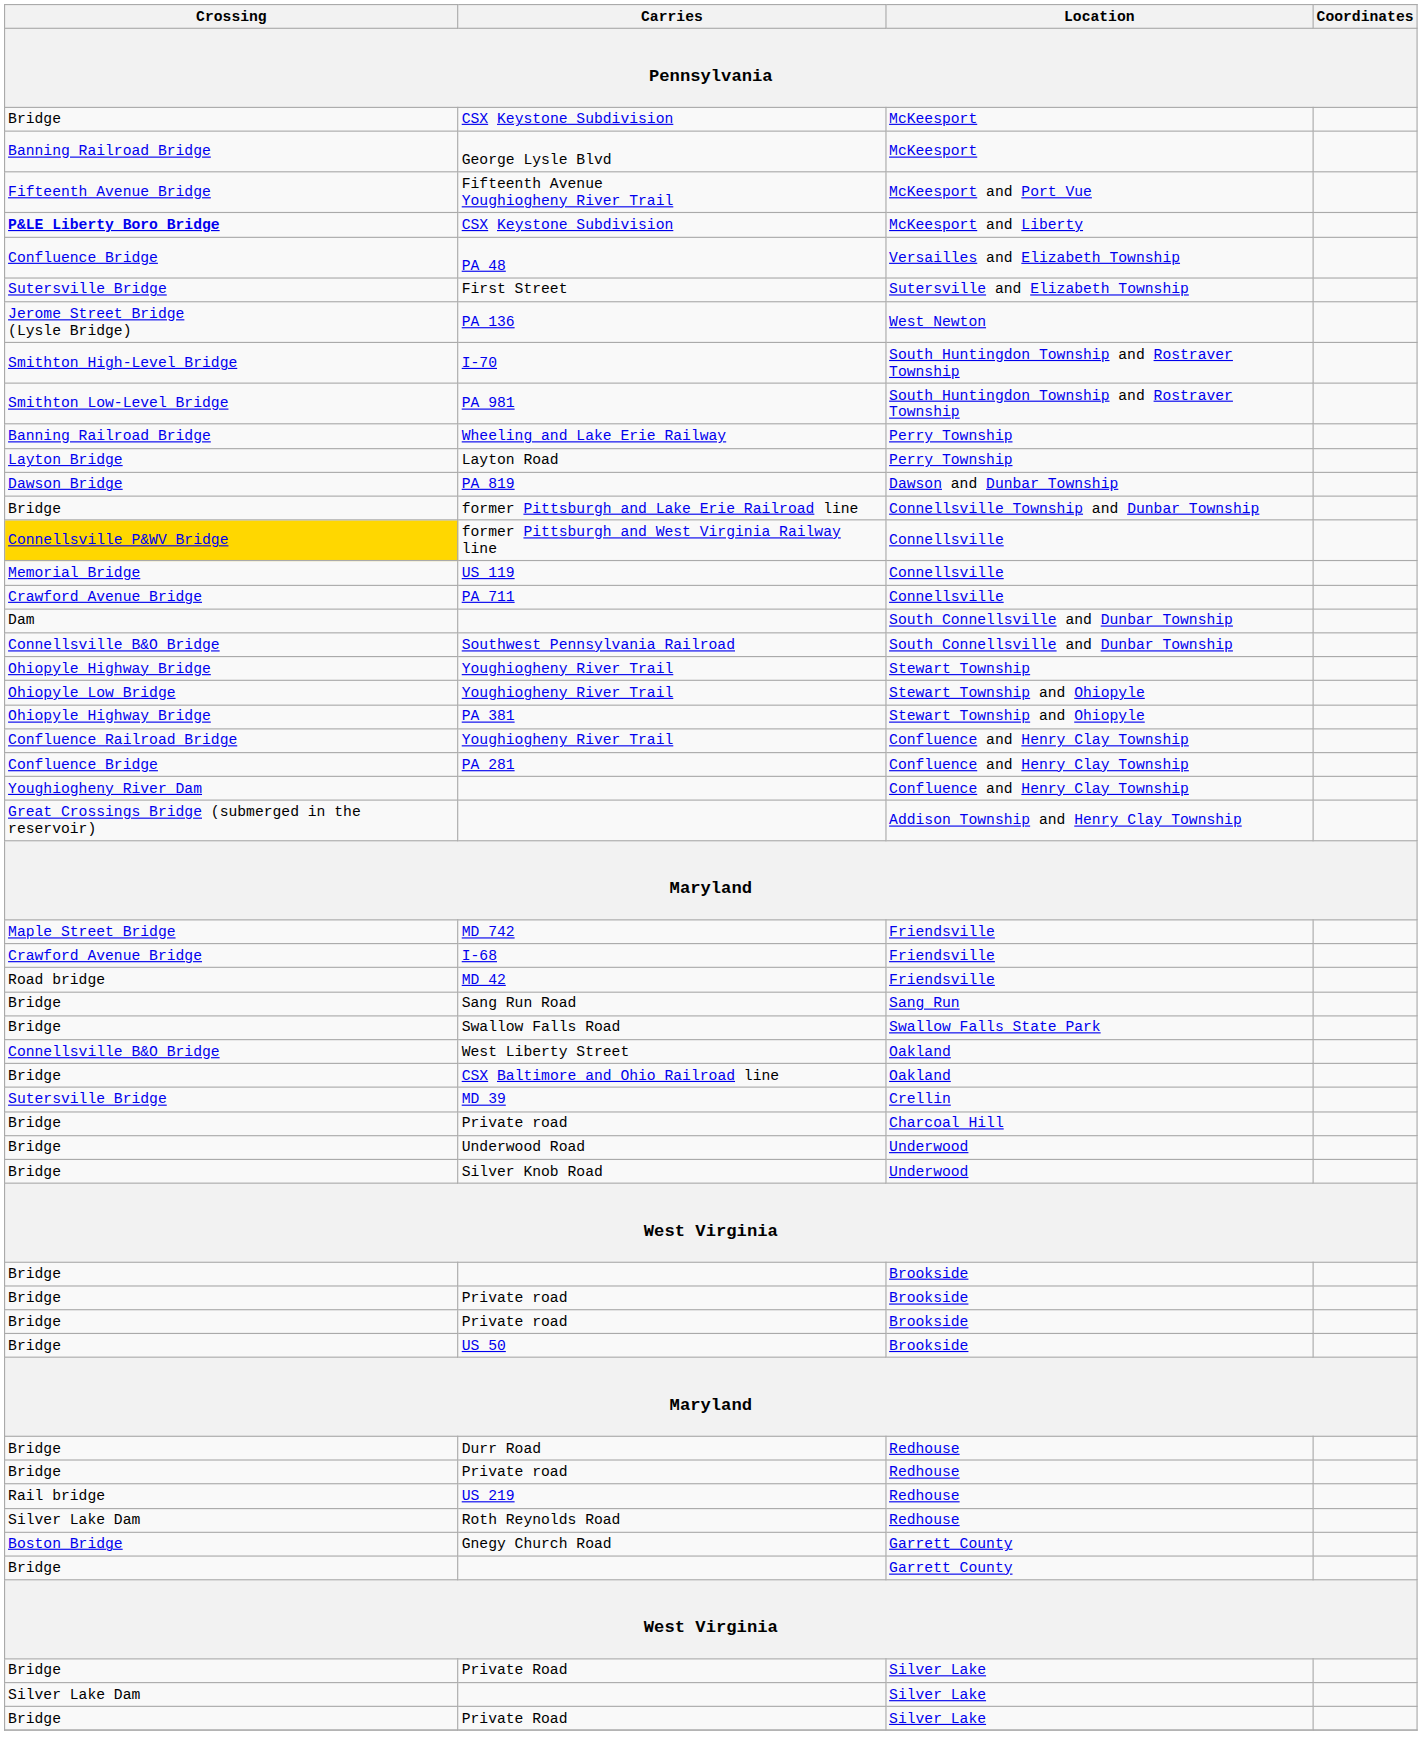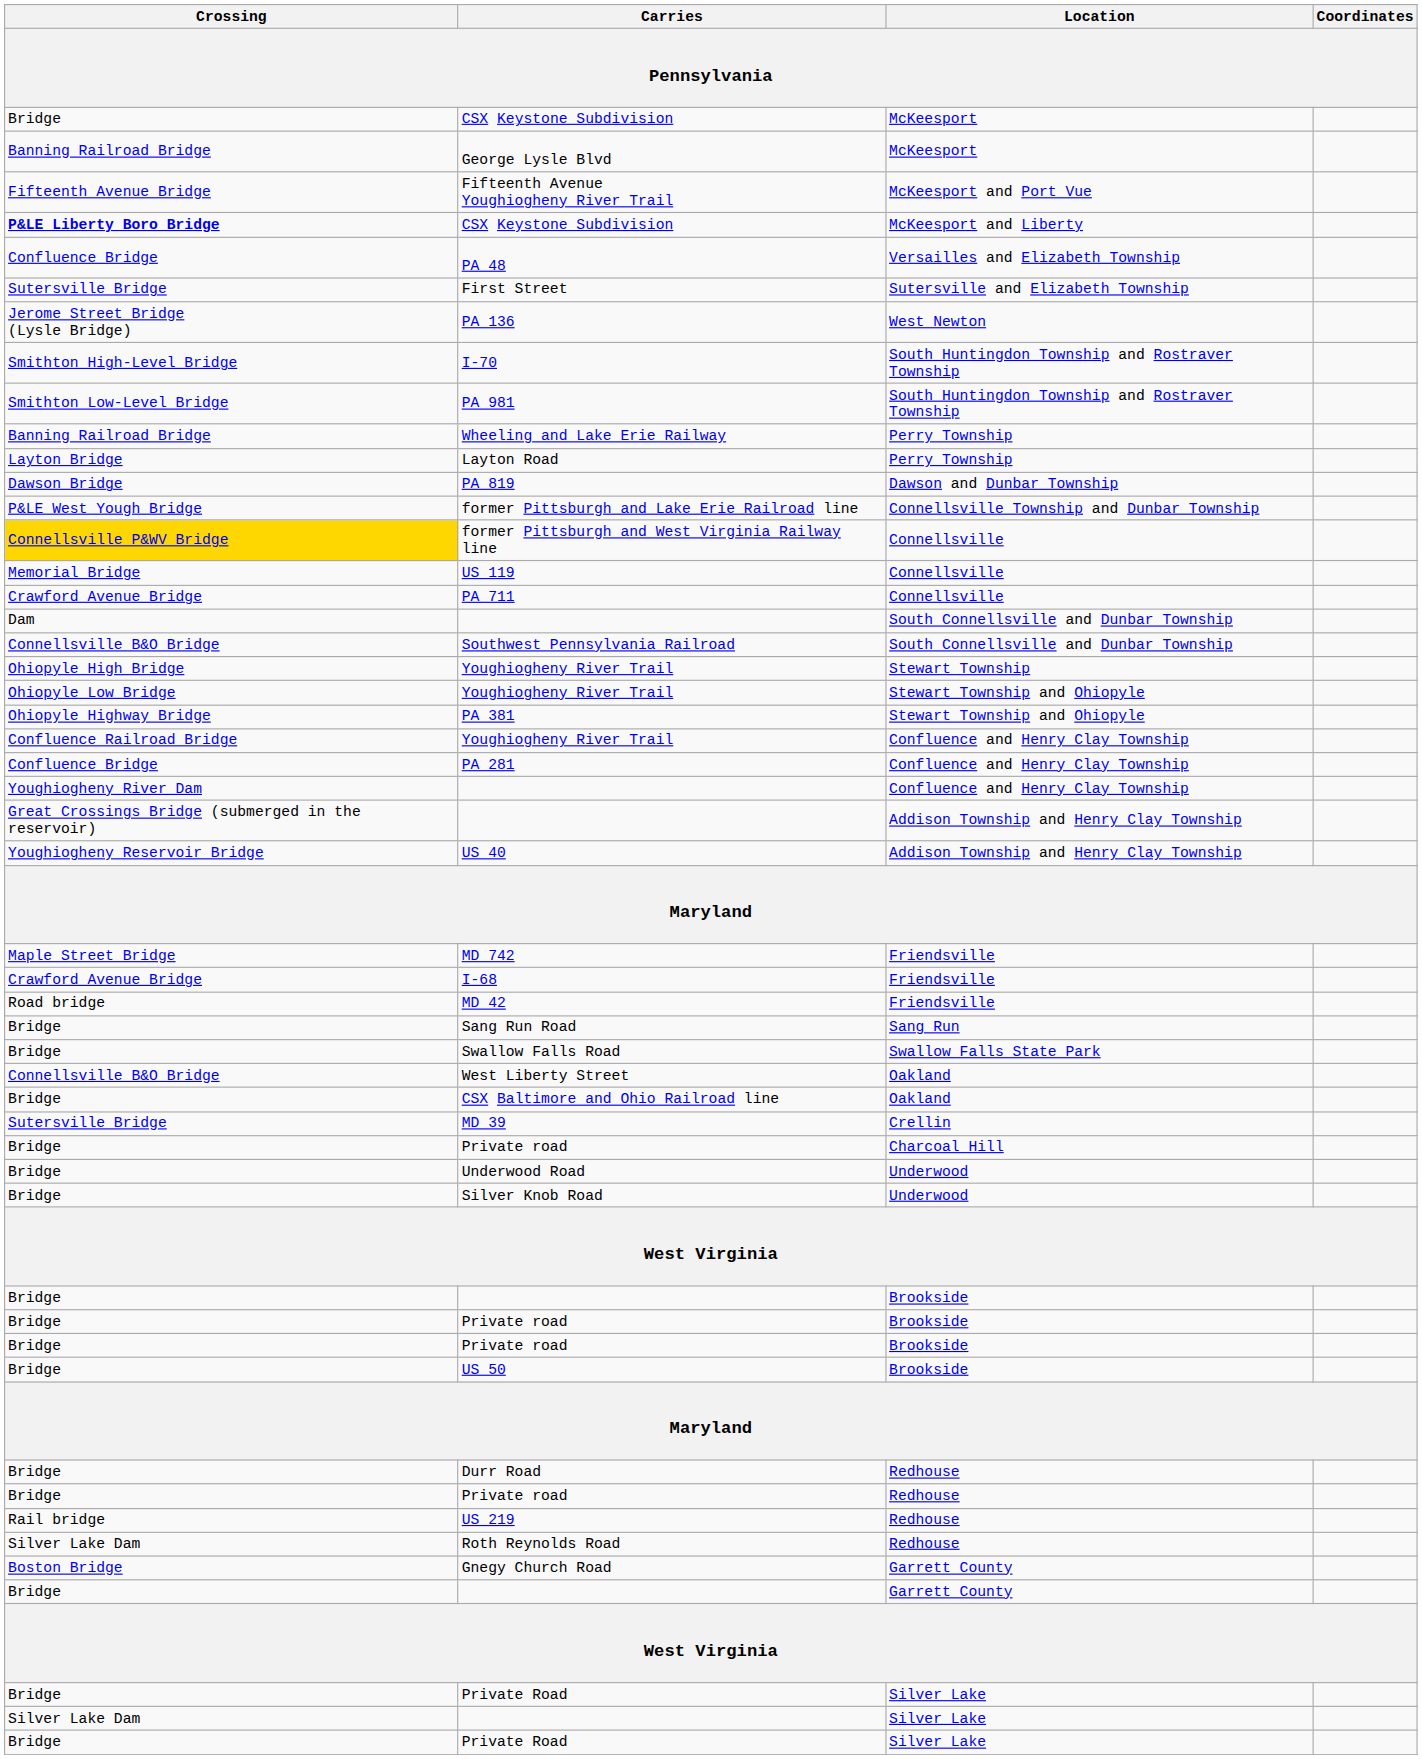(35, 508) Bridge -> (105, 508) P&LE West Yough Bridge
(109, 669) Ohiopyle Highway Bridge -> (96, 669) Ohiopyle High Bridge
+ row: (484, 853)
